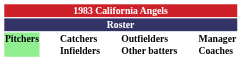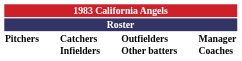(22, 39) lightgreen background -> (22, 39) no background
